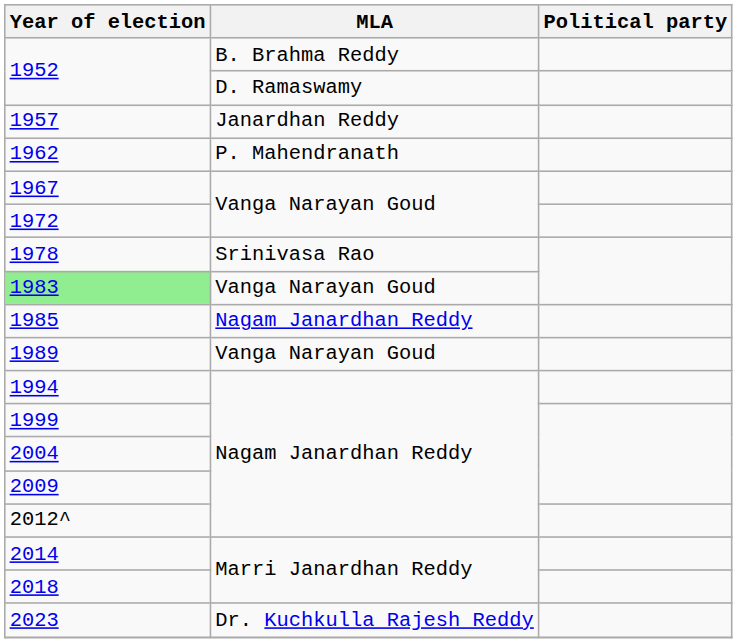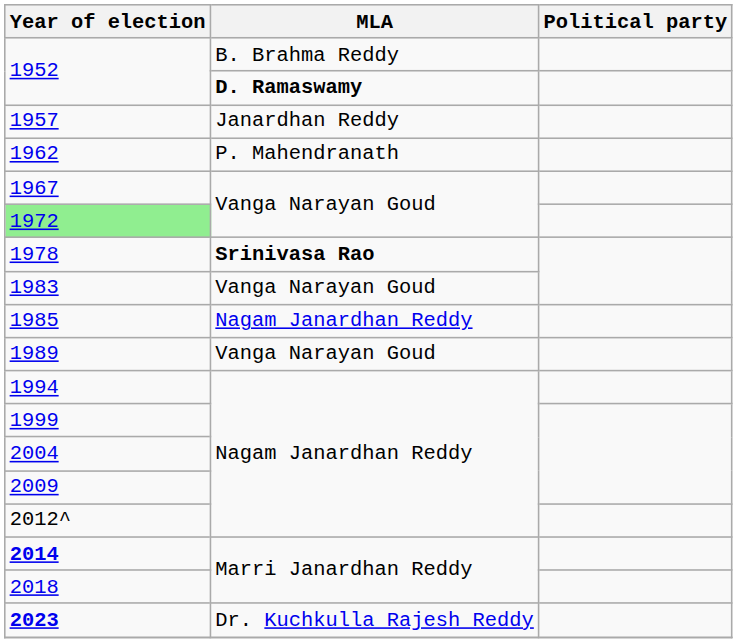(289, 88) normal -> (289, 88) bold
(34, 221) no background -> (34, 221) lightgreen background
(295, 254) normal -> (295, 254) bold
(34, 288) lightgreen background -> (34, 288) no background
(34, 554) normal -> (34, 554) bold
(34, 620) normal -> (34, 620) bold
